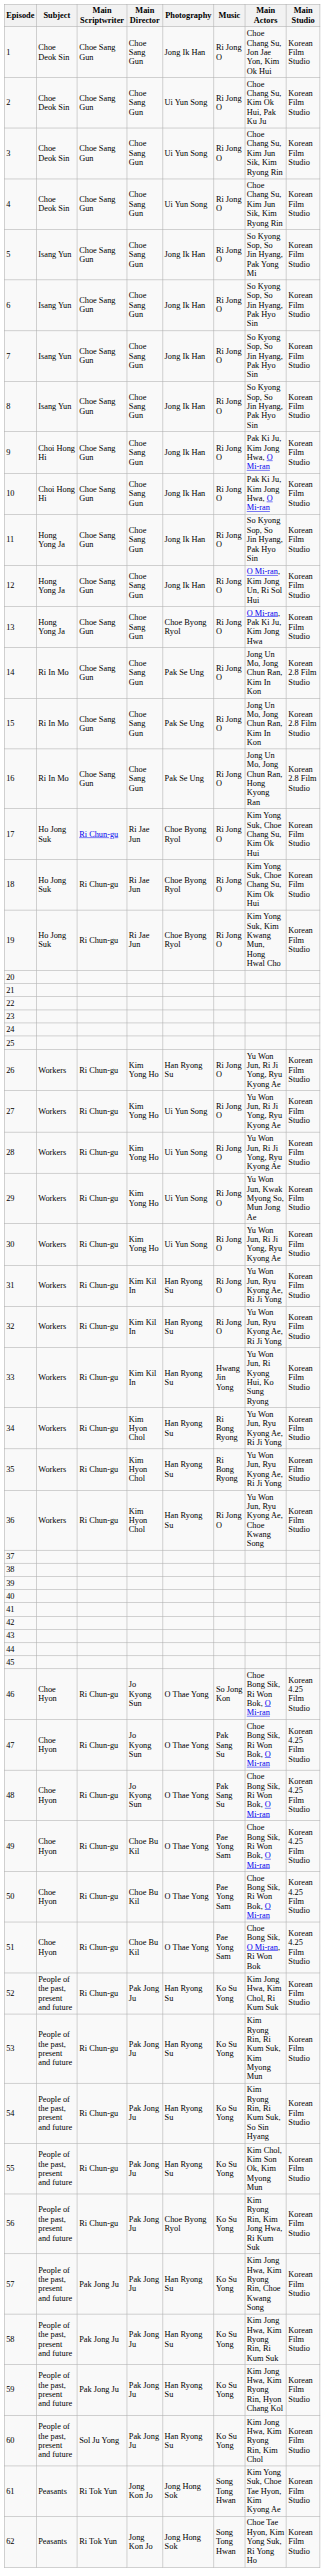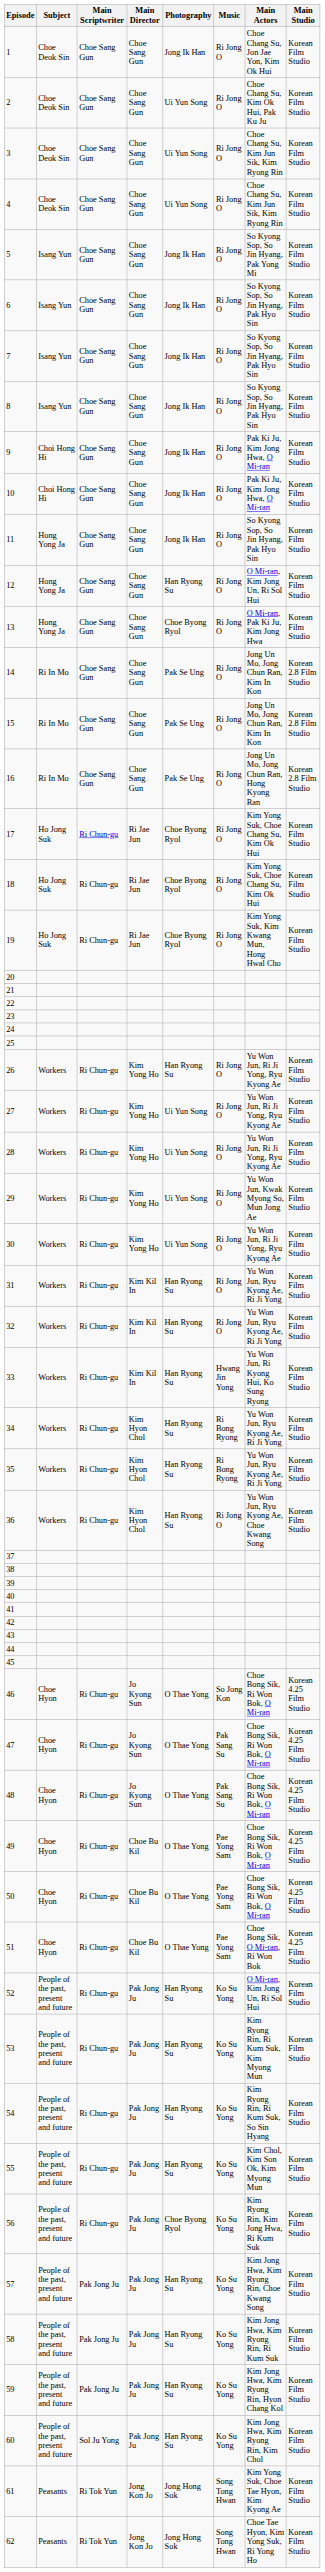(185, 585) Jong Ik Han -> (184, 585) Han Ryong Su
(264, 1993) Kim Jong Hwa, Kim Chol, Ri Kum Suk -> (264, 1993) O Mi-ran, Kim Jong Un, Ri Sol Hui
